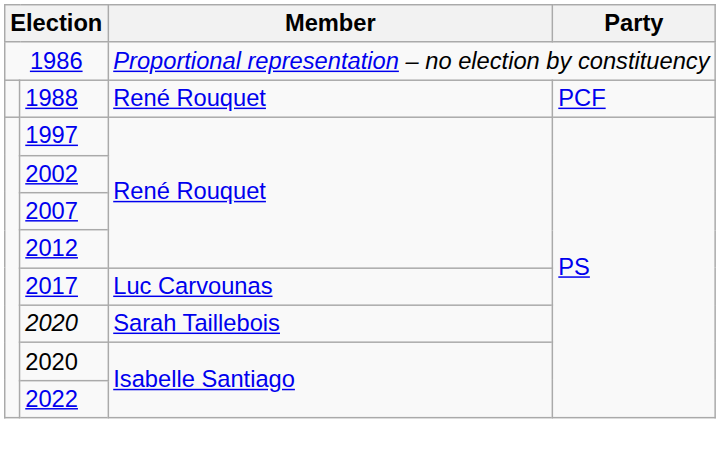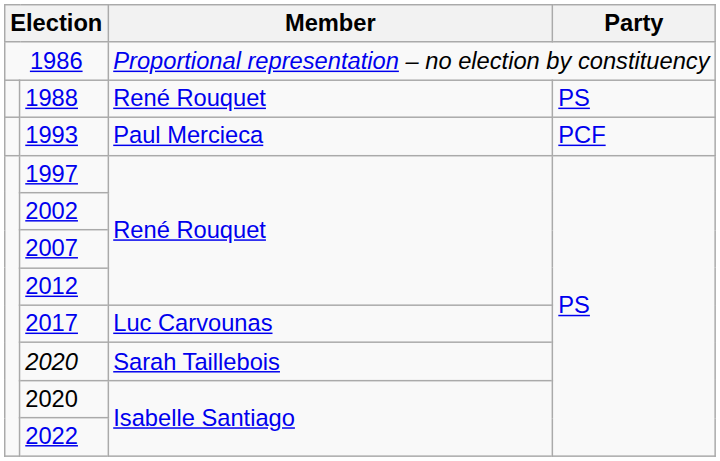(582, 98) PCF -> (574, 98) PS
+ row: (52, 135)
